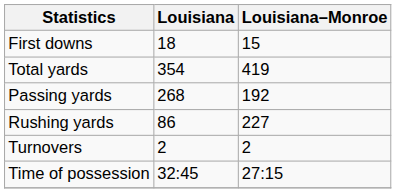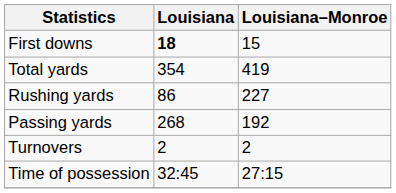(166, 43) normal -> (166, 43) bold
rows swapped: (61, 122) <-> (60, 95)
